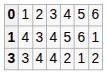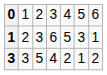(25, 37) 4 -> (25, 37) 2
(53, 37) 4 -> (53, 37) 6
(81, 37) 6 -> (81, 37) 3
(39, 59) 4 -> (39, 59) 5
